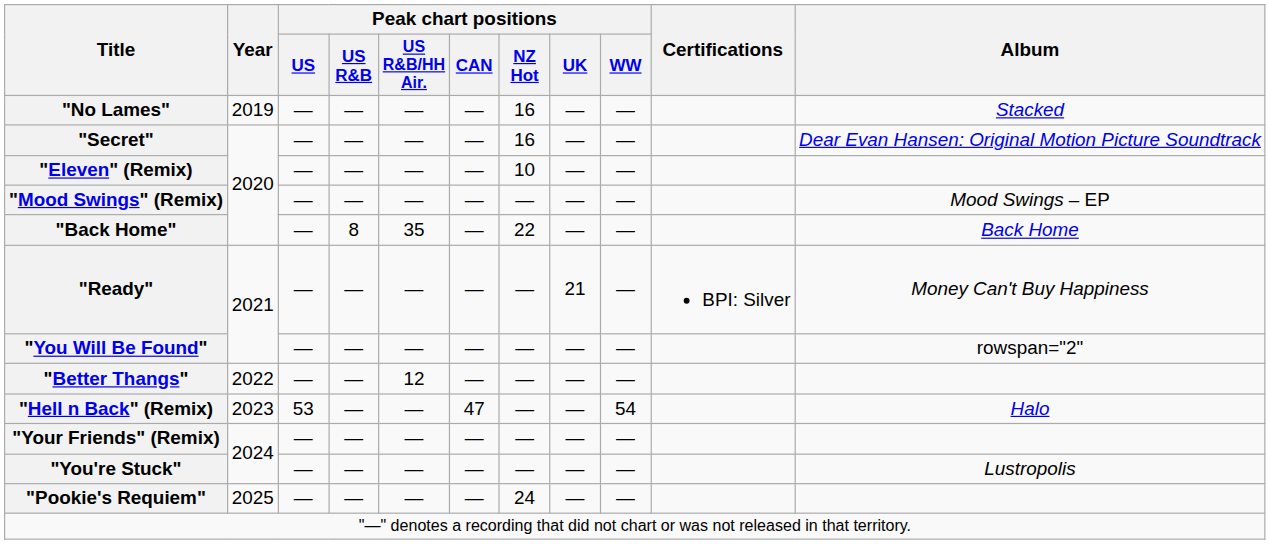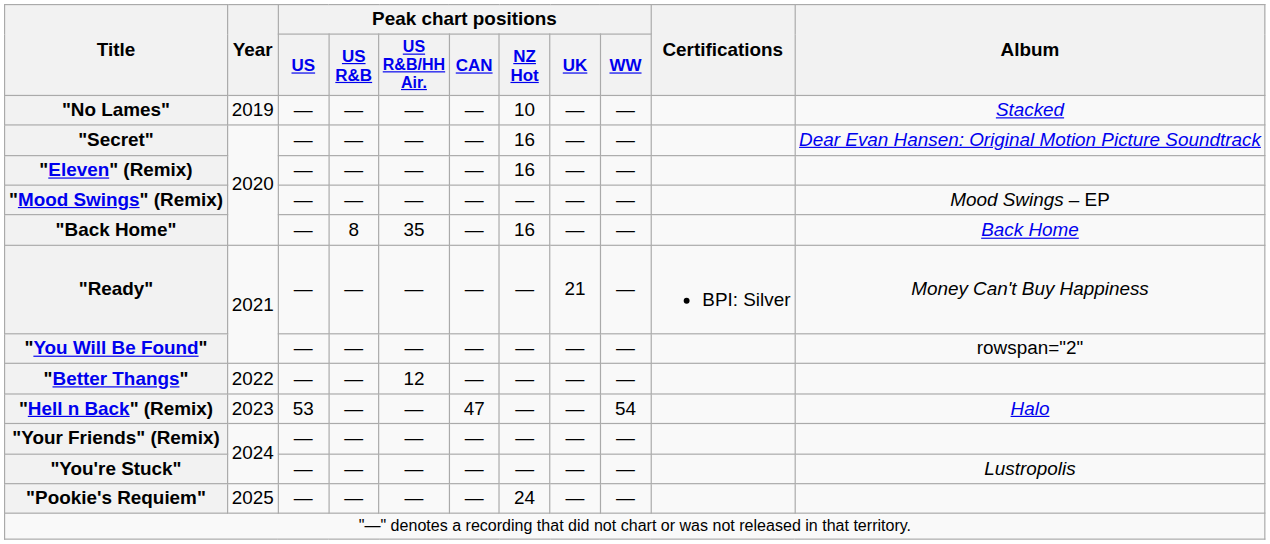(525, 110) 16 -> (525, 110) 10
(525, 169) 10 -> (525, 169) 16
(525, 229) 22 -> (525, 229) 16
